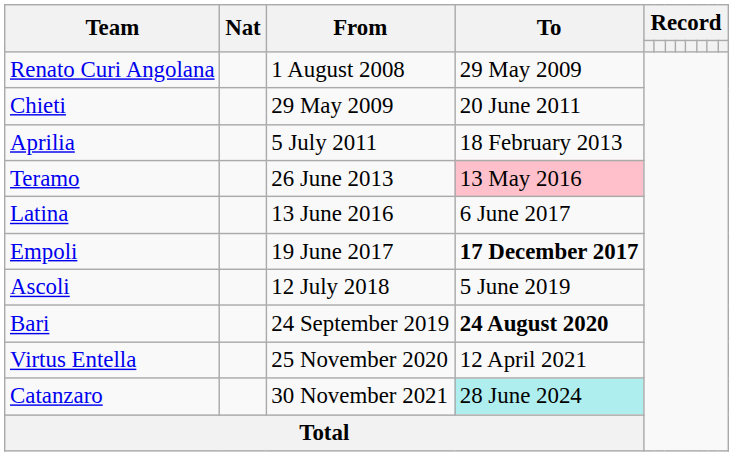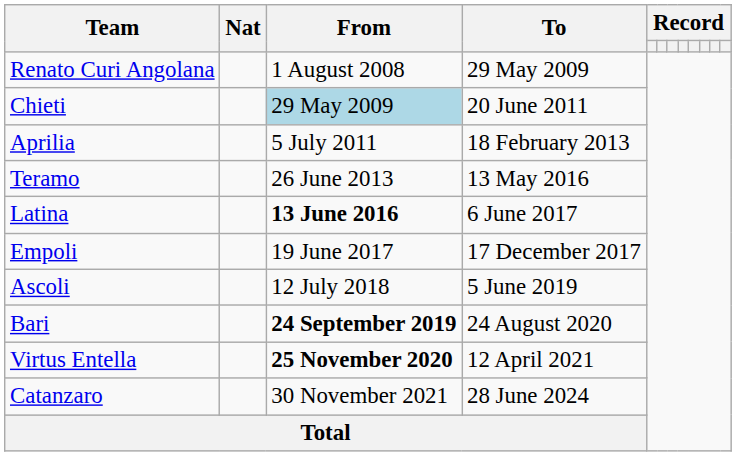(332, 105) no background -> (332, 105) lightblue background
(521, 178) pink background -> (528, 178) no background
(332, 214) normal -> (335, 214) bold
(549, 250) bold -> (554, 250) normal
(360, 323) normal -> (364, 323) bold
(534, 323) bold -> (539, 323) normal
(360, 359) normal -> (362, 359) bold
(521, 396) paleturquoise background -> (528, 396) no background
